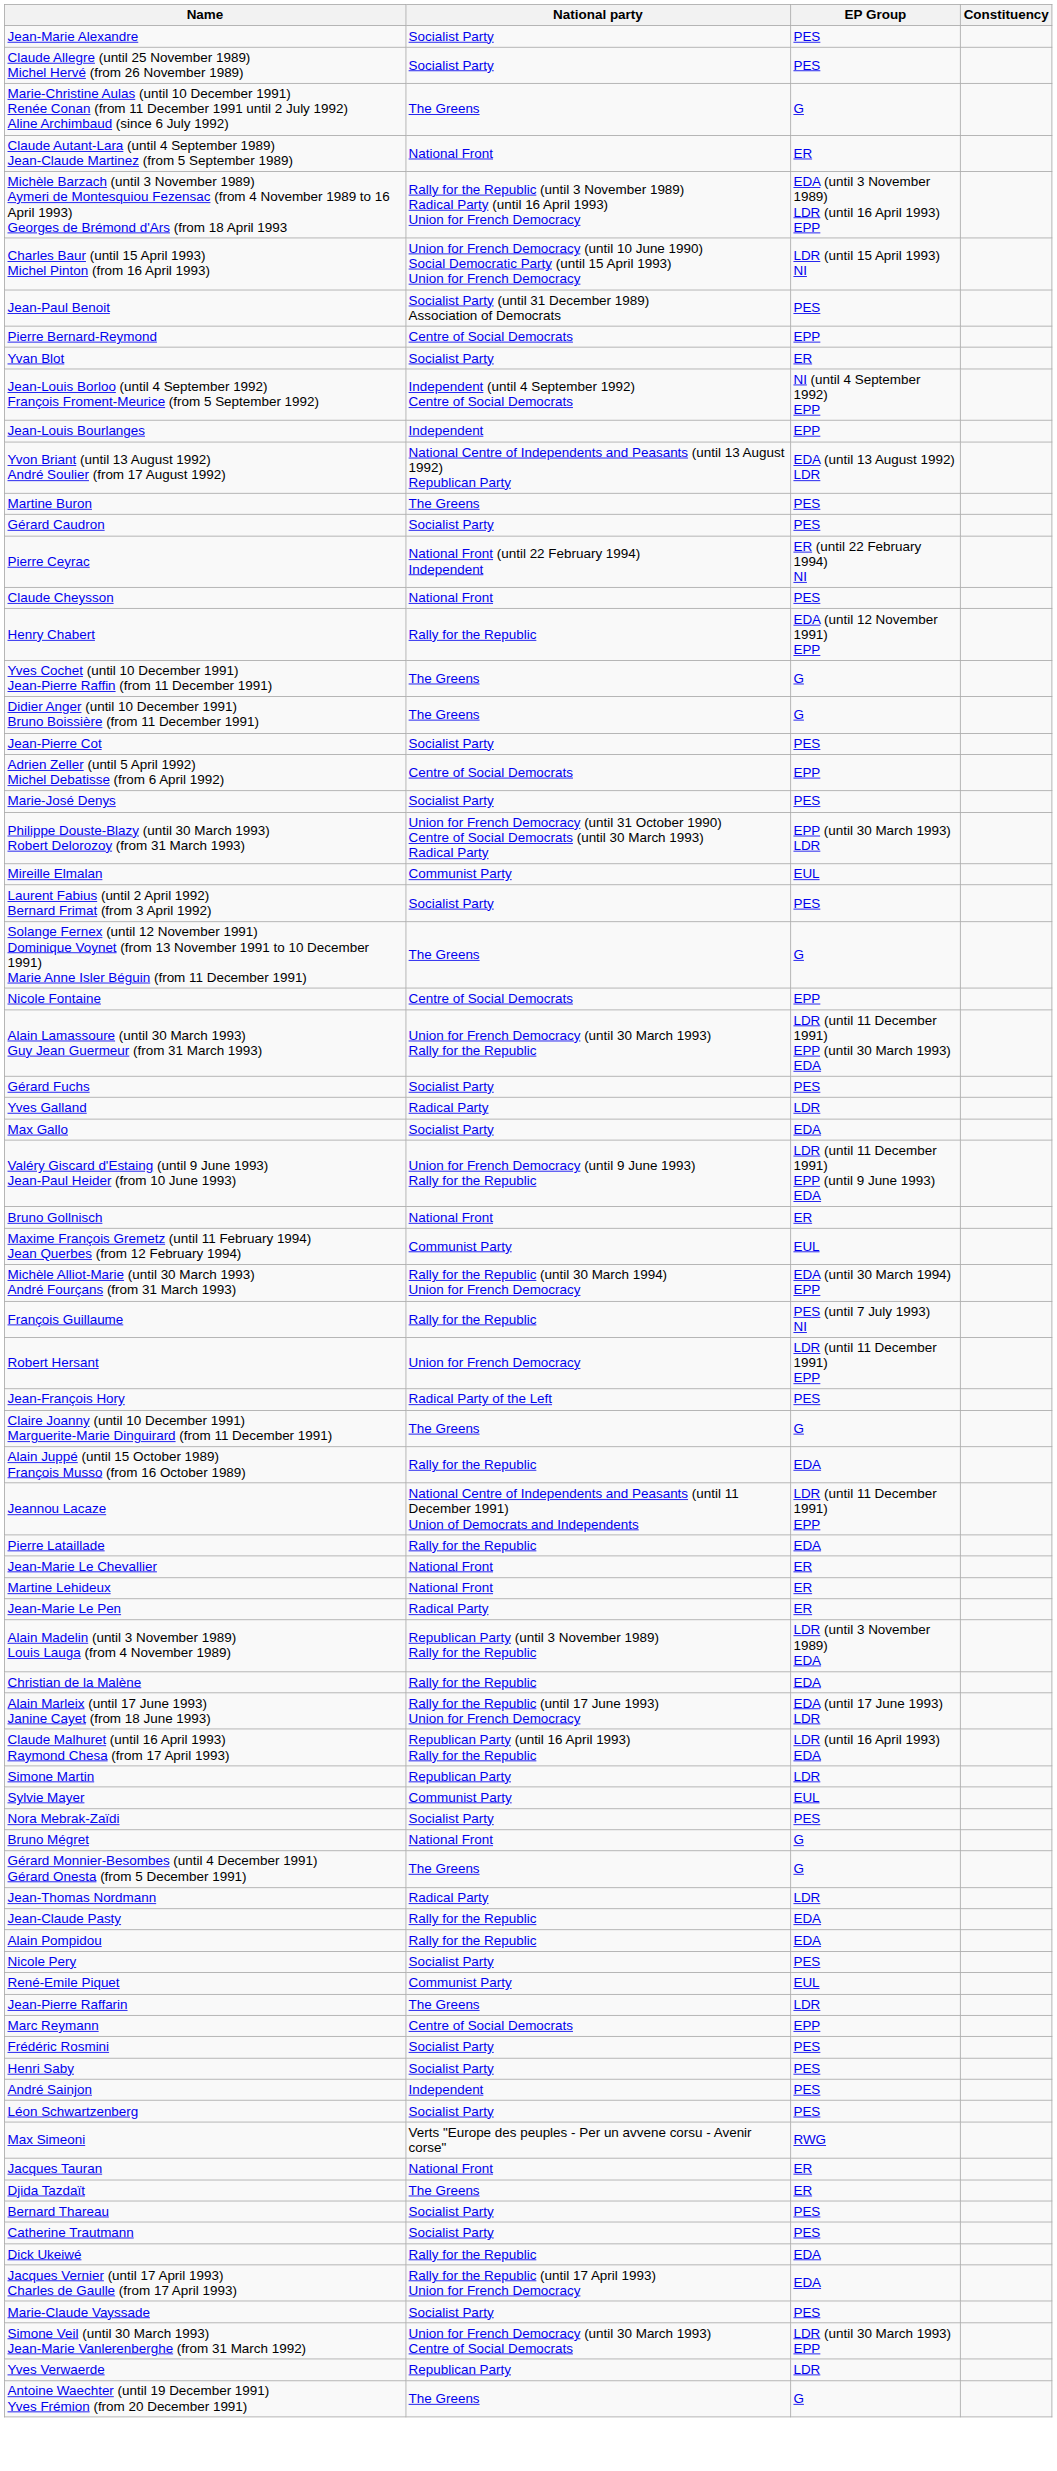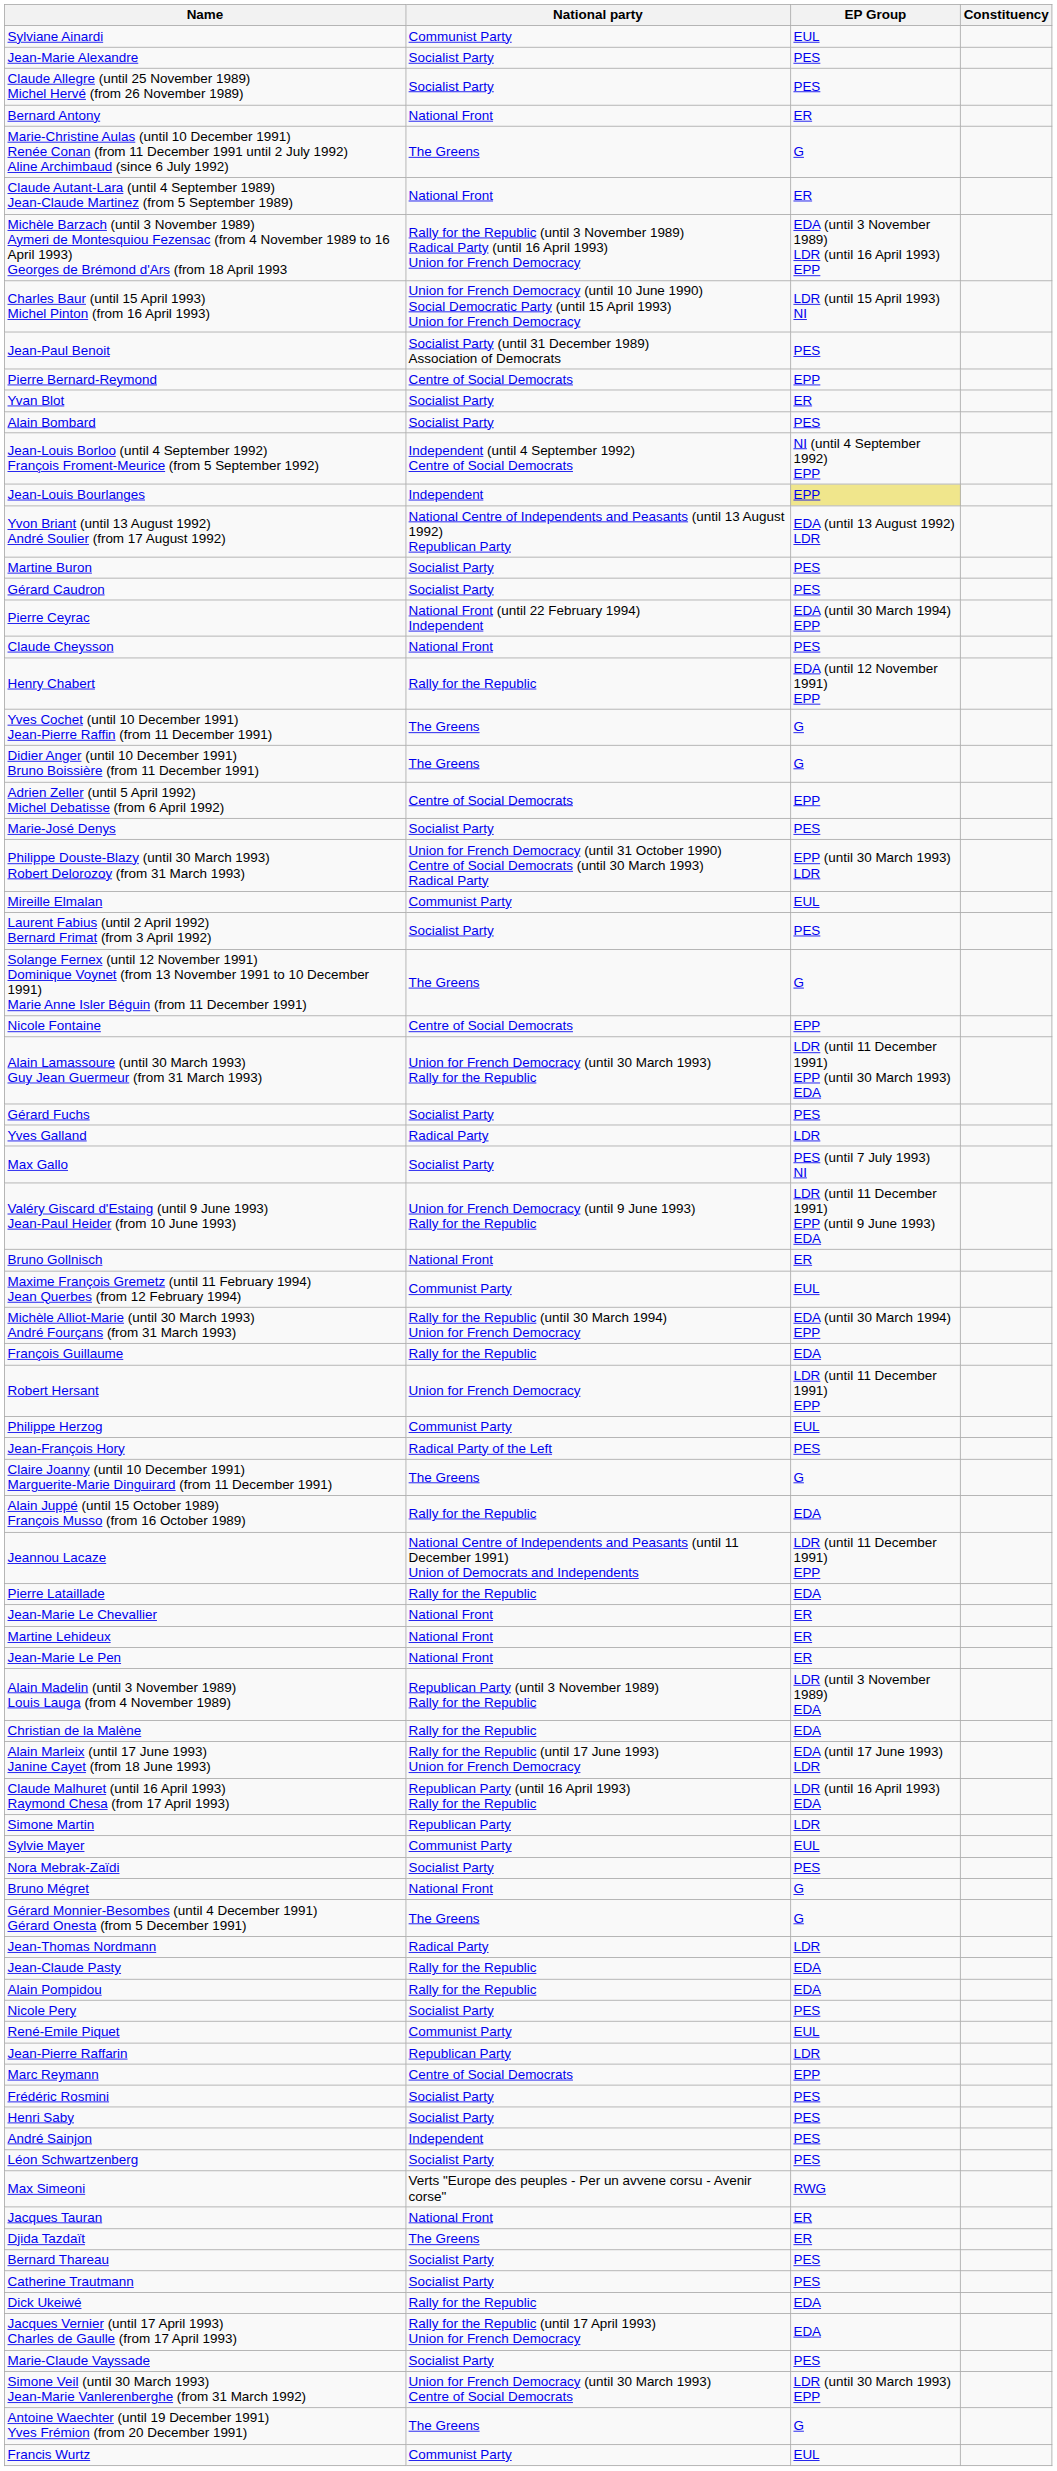+ row: (55, 36)
+ row: (54, 115)
+ row: (52, 422)
(807, 431) no background -> (807, 495) khaki background
(444, 503) The Greens -> (451, 567) Socialist Party
(857, 561) ER (until 22 February 1994) NI -> (872, 618) EDA (until 30 March 1994) EPP
- row: (55, 743)
(807, 1129) EDA -> (862, 1164) PES (until 7 July 1993) NI
(862, 1319) PES (until 7 July 1993) NI -> (807, 1354) EDA
+ row: (55, 1427)
(449, 1609) Radical Party -> (451, 1658) National Front
(444, 2004) The Greens -> (460, 2053) Republican Party
- row: (56, 2369)
+ row: (49, 2455)
